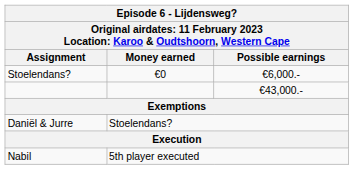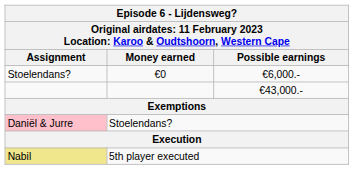(40, 123) no background -> (40, 123) pink background
(19, 156) no background -> (19, 156) khaki background
